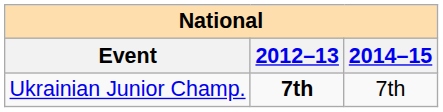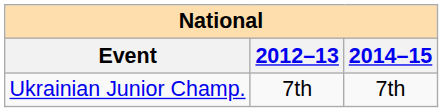(297, 89) bold -> (297, 89) normal
